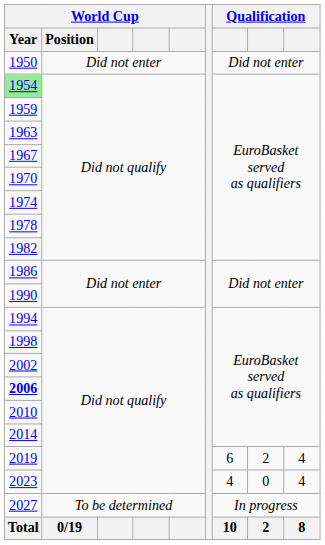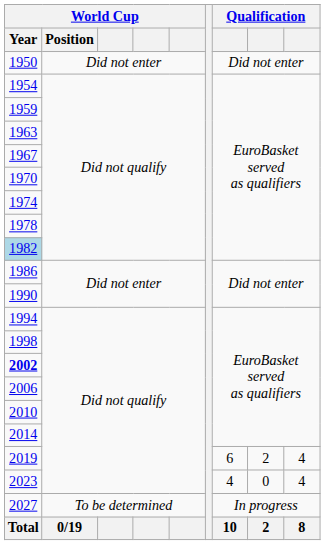(23, 86) lightgreen background -> (23, 86) no background
(23, 249) no background -> (23, 249) lightblue background
(23, 365) normal -> (23, 365) bold
(23, 388) bold -> (23, 388) normal
